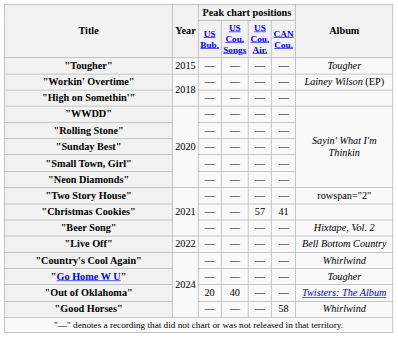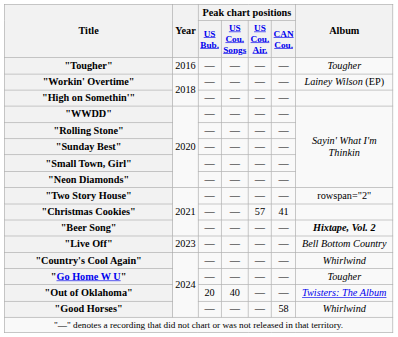(185, 65) 2015 -> (185, 65) 2016
(344, 228) normal -> (344, 228) bold
(185, 244) 2022 -> (185, 244) 2023
